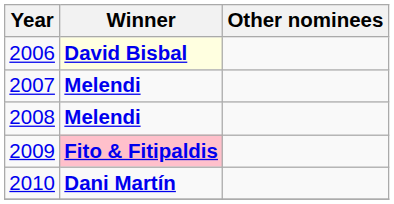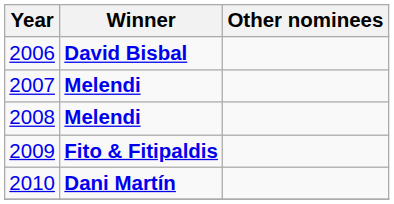(126, 53) lightyellow background -> (126, 53) no background
(141, 150) pink background -> (141, 150) no background
